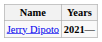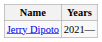(79, 29) bold -> (79, 29) normal
